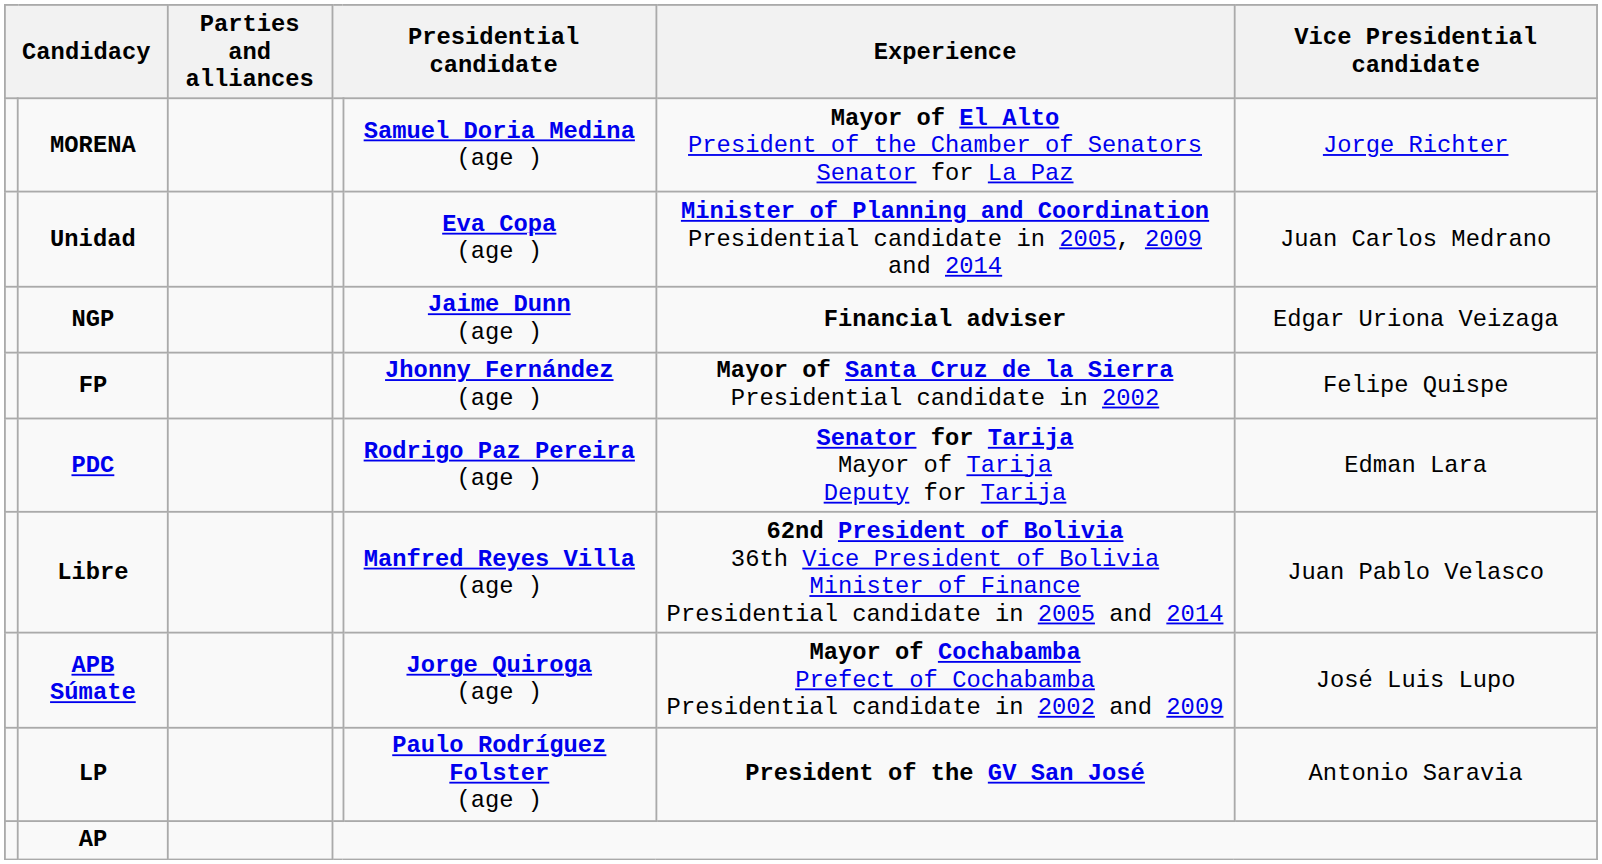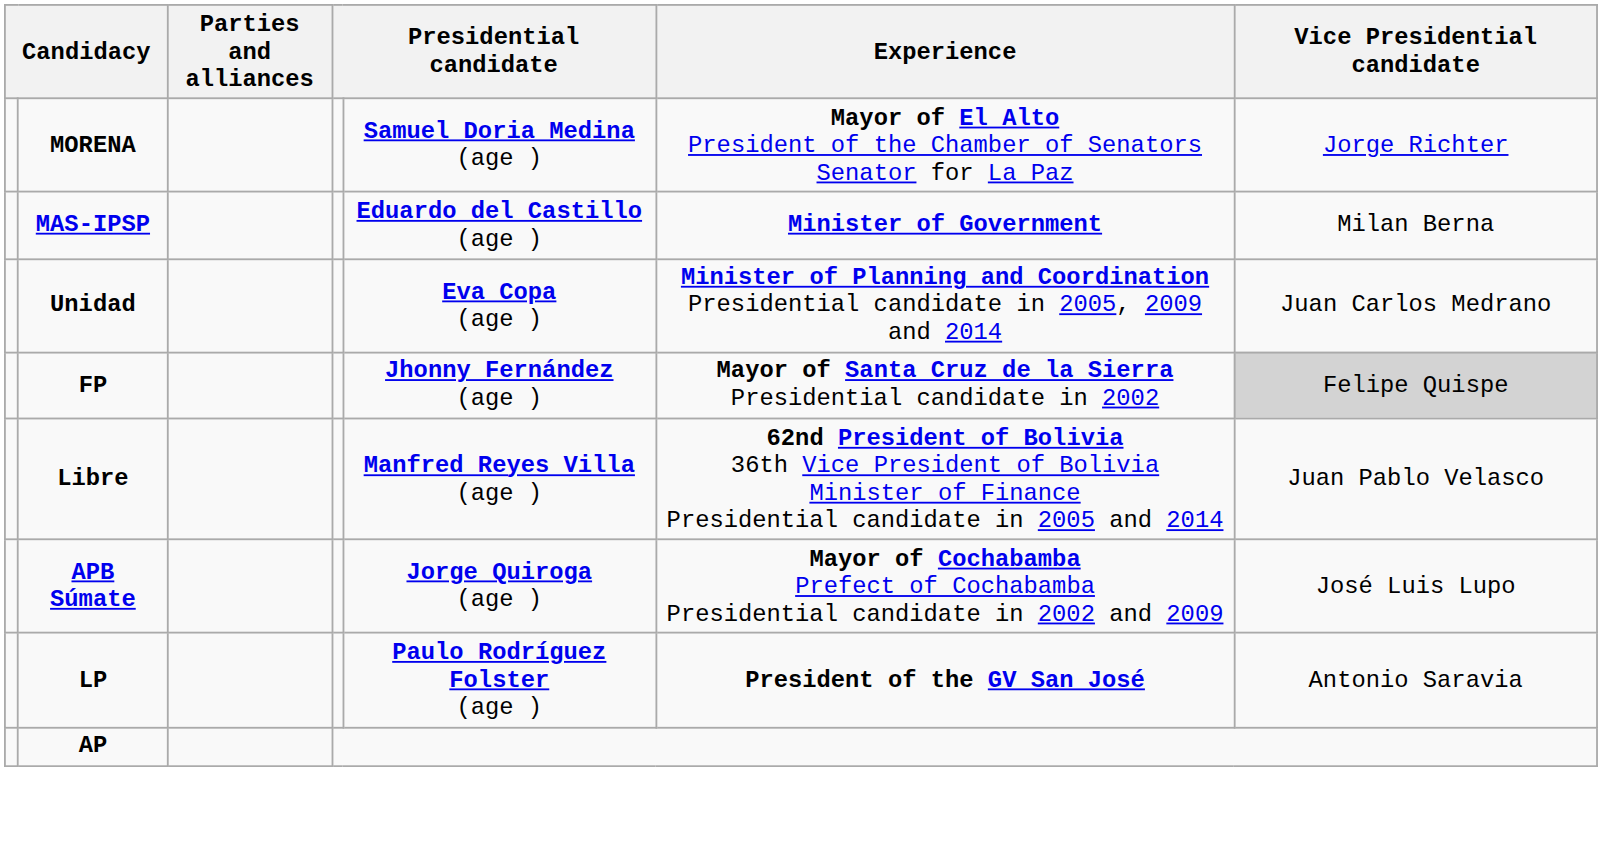+ row: (93, 225)
- row: (93, 319)
(1416, 385) no background -> (1416, 385) lightgrey background
- row: (93, 465)
